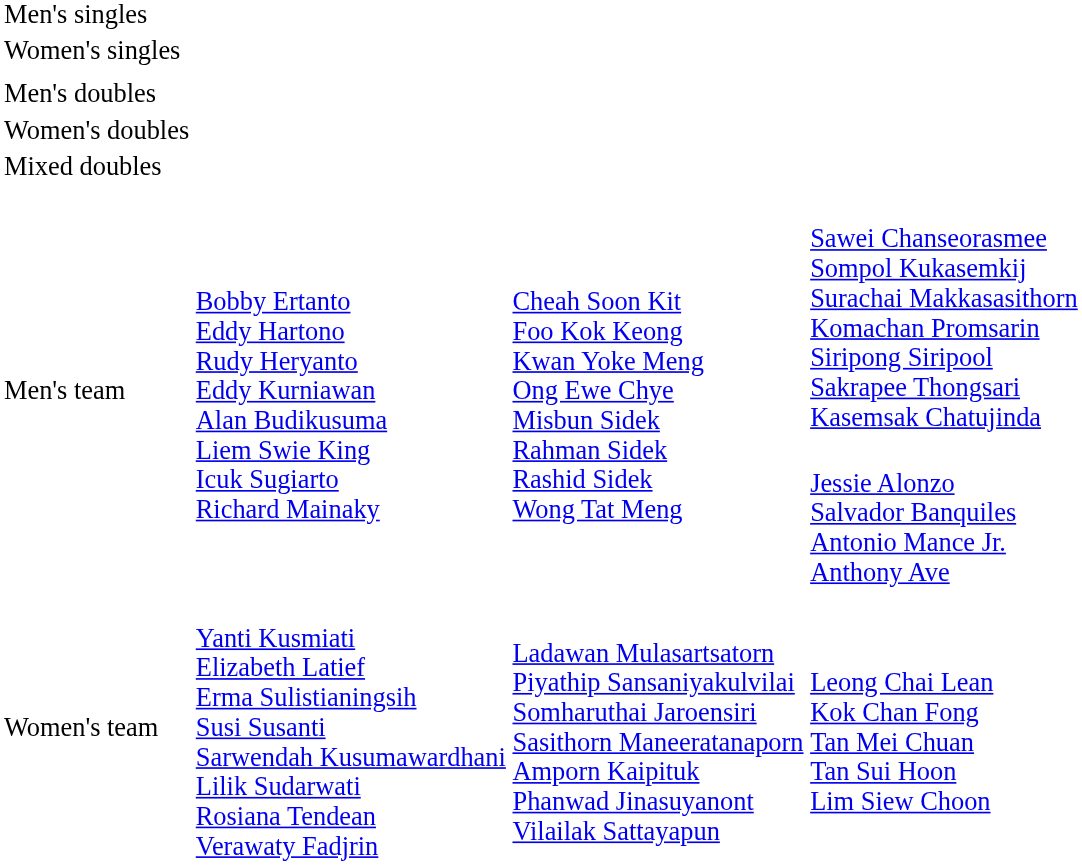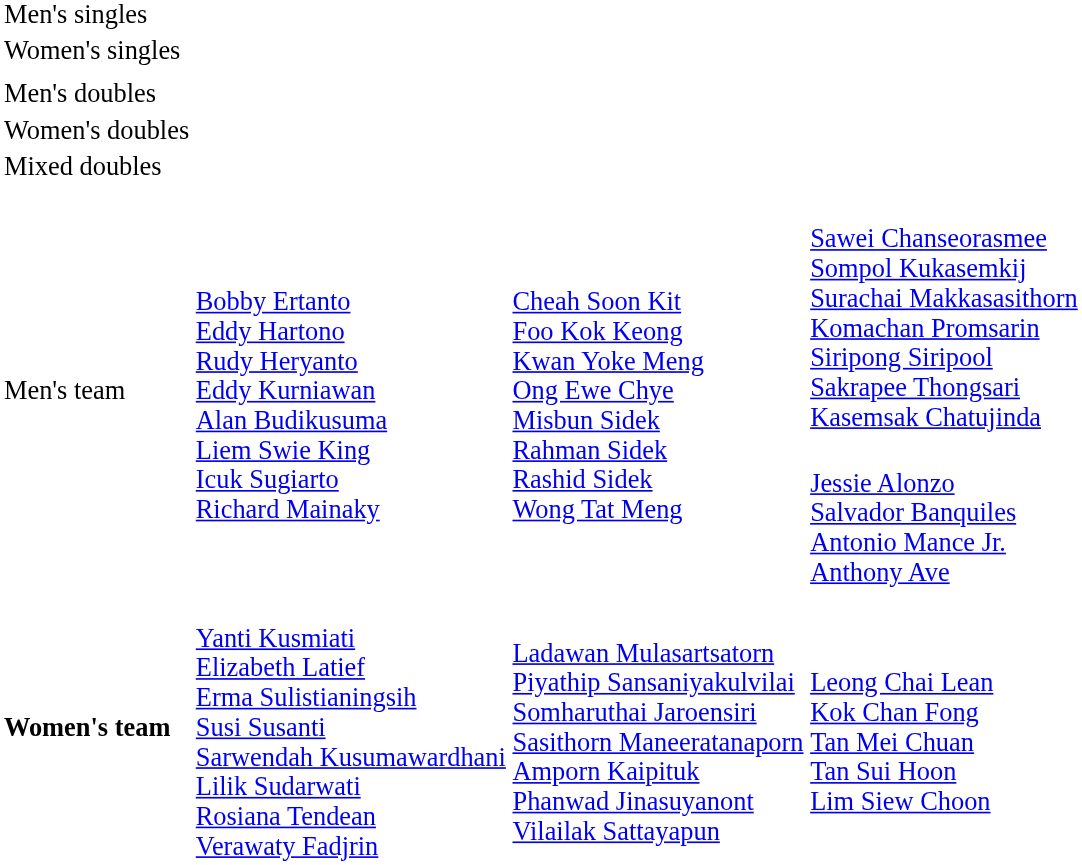(81, 727) normal -> (87, 727) bold
